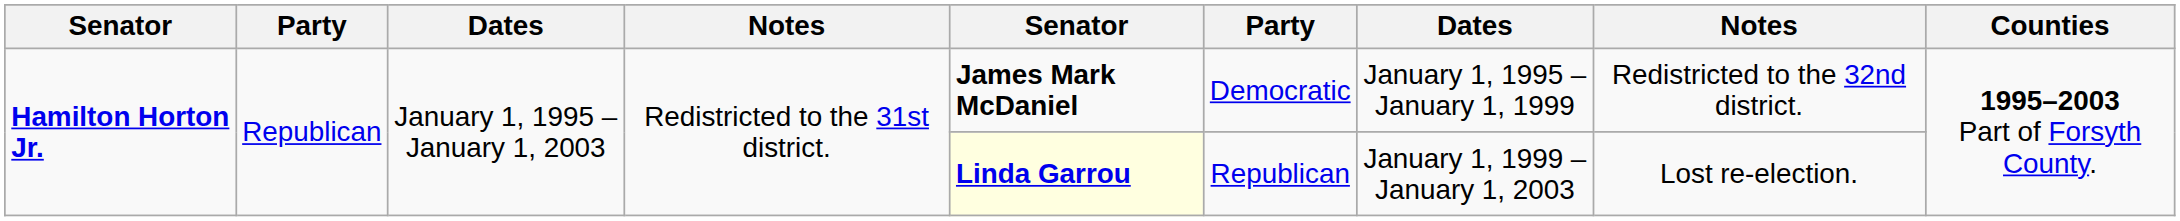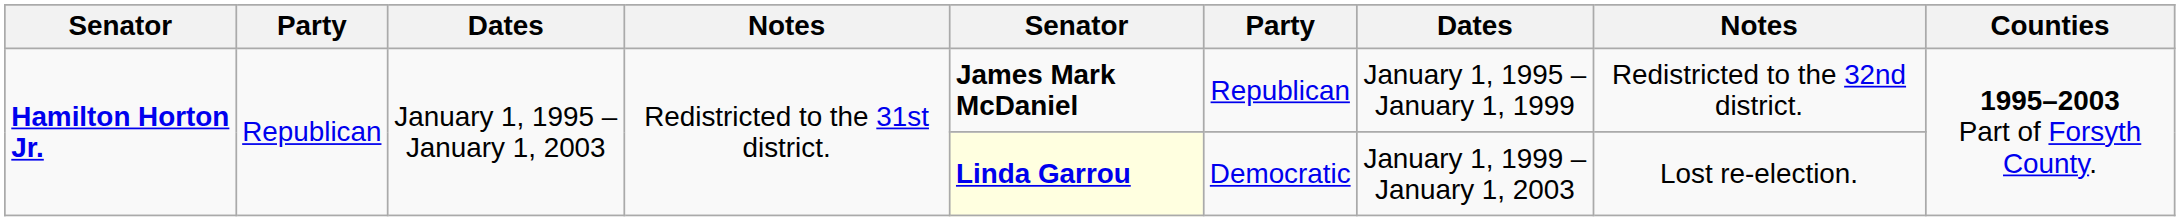(1280, 90) Democratic -> (1280, 90) Republican
(1280, 173) Republican -> (1280, 173) Democratic
